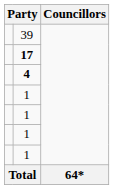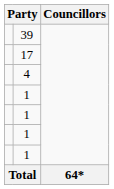(27, 54) bold -> (27, 54) normal
(27, 74) bold -> (27, 74) normal
